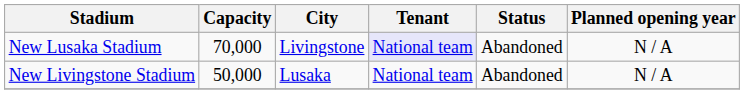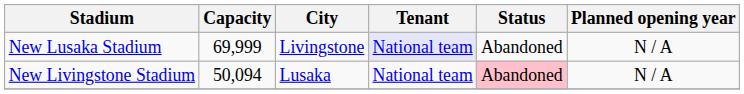(237, 46) 70,000 -> (237, 46) 69,999
(237, 74) 50,000 -> (237, 74) 50,094
(522, 74) no background -> (522, 74) pink background
